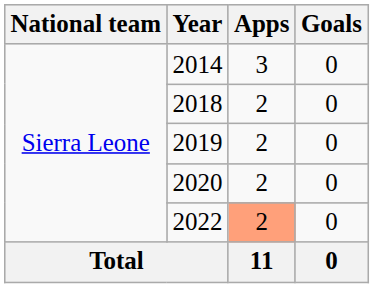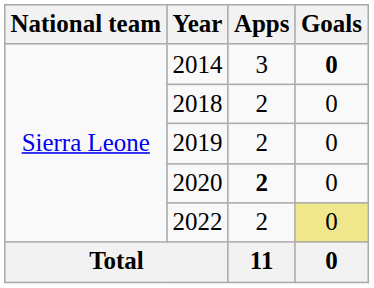(331, 63) normal -> (331, 63) bold
(262, 182) normal -> (262, 182) bold
(262, 222) lightsalmon background -> (262, 222) no background
(331, 222) no background -> (331, 222) khaki background
